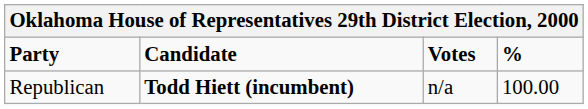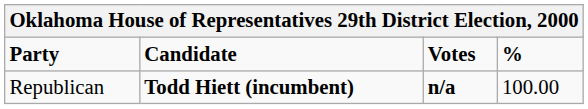(440, 86) normal -> (442, 86) bold
